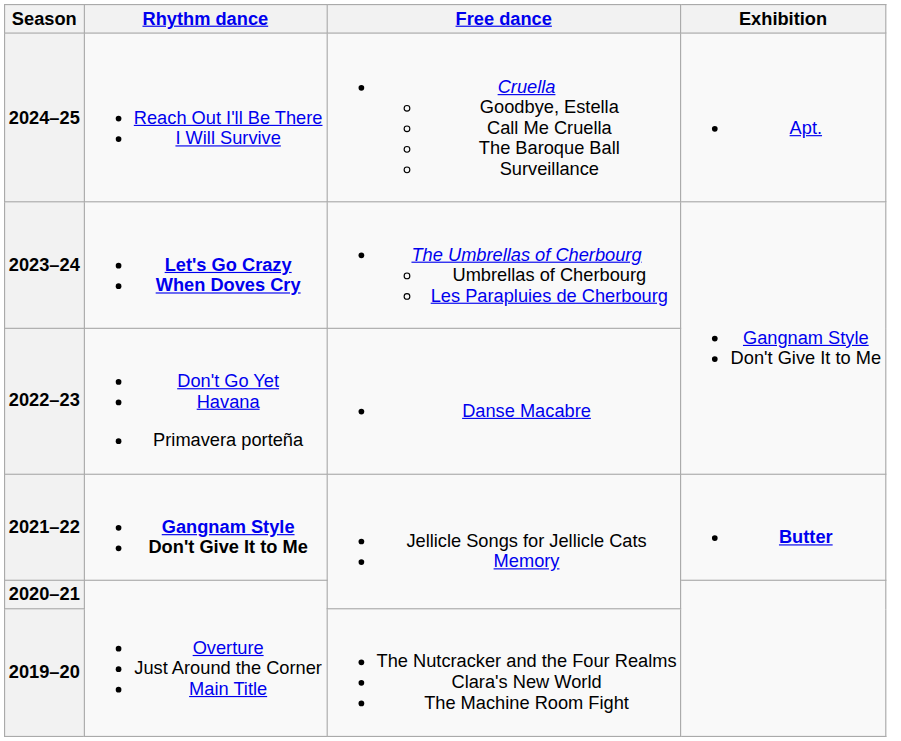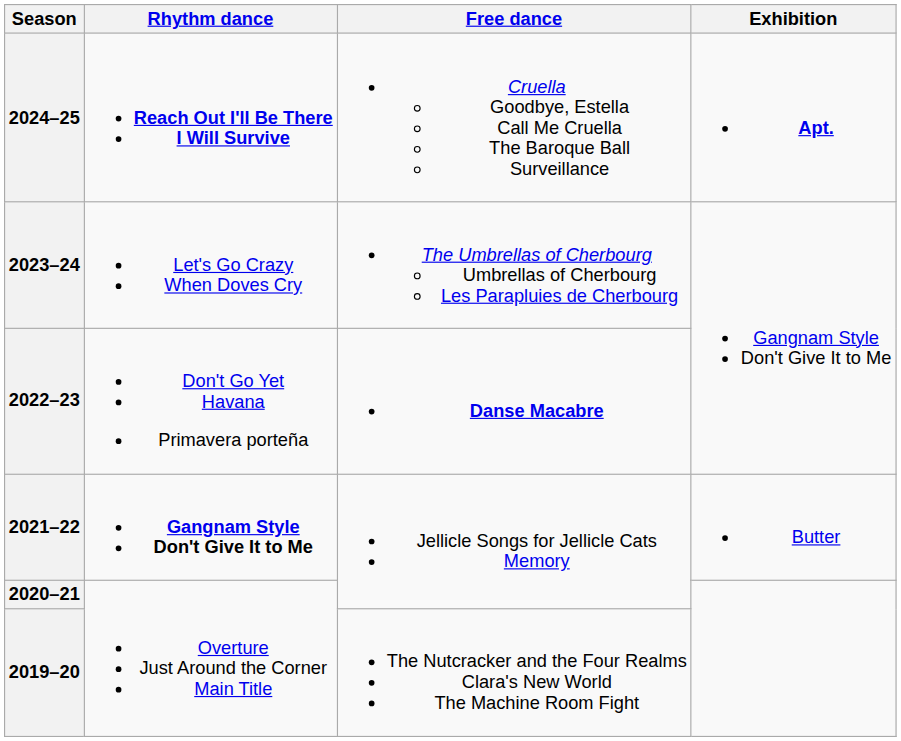(205, 128) normal -> (210, 128) bold
(783, 128) normal -> (793, 128) bold
(205, 275) bold -> (210, 275) normal
(504, 411) normal -> (514, 411) bold
(783, 537) bold -> (793, 537) normal
